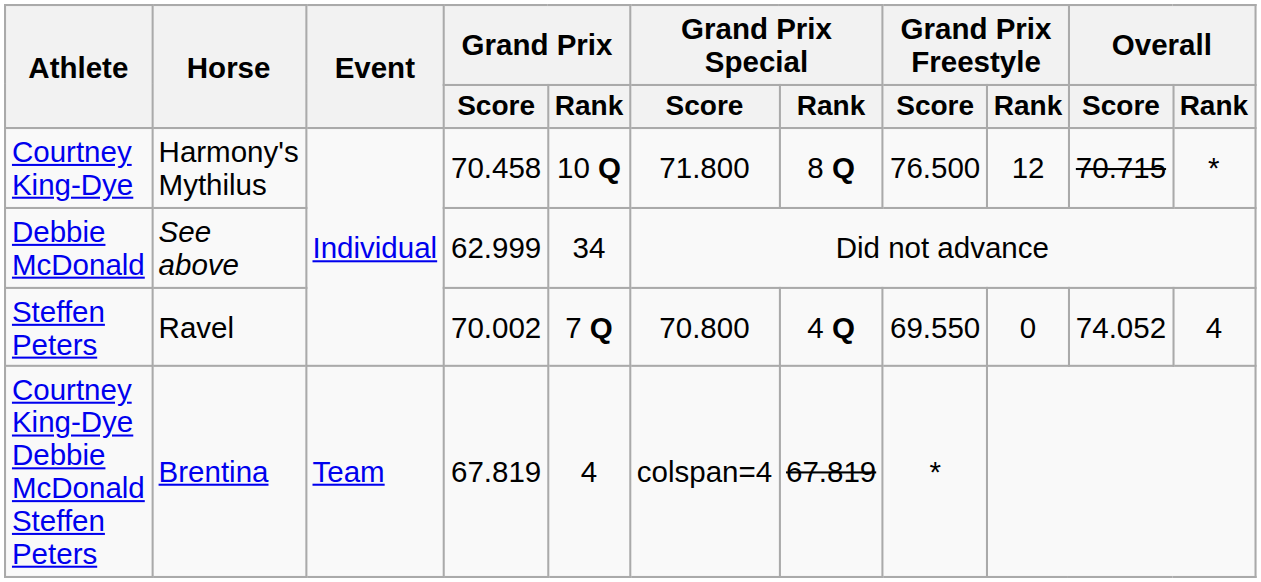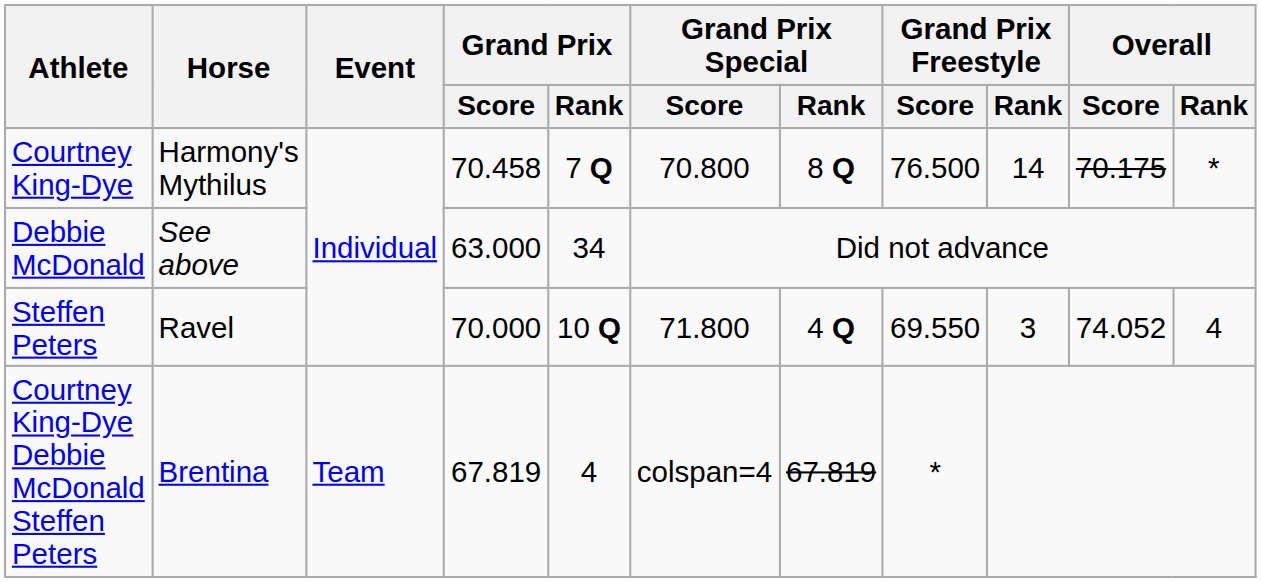(589, 169) 10 Q -> (589, 169) 7 Q
(704, 169) 71.800 -> (704, 169) 70.800
(1028, 169) 12 -> (1028, 169) 14
(1121, 169) 70.715 -> (1121, 169) 70.175
(496, 248) 62.999 -> (496, 248) 63.000
(496, 327) 70.002 -> (496, 327) 70.000
(589, 327) 7 Q -> (589, 327) 10 Q
(704, 327) 70.800 -> (704, 327) 71.800
(1028, 327) 0 -> (1028, 327) 3
